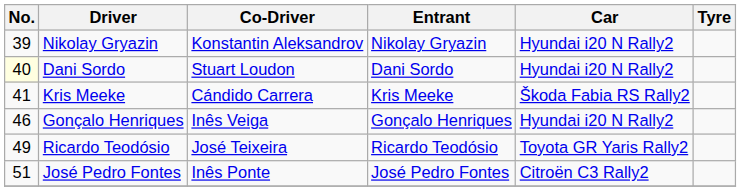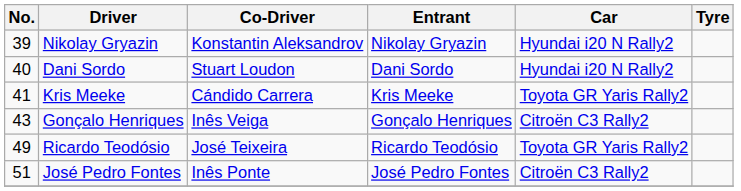(22, 69) lightyellow background -> (22, 69) no background
(605, 95) Škoda Fabia RS Rally2 -> (604, 95) Toyota GR Yaris Rally2
(22, 121) 46 -> (22, 121) 43
(597, 121) Hyundai i20 N Rally2 -> (584, 121) Citroën C3 Rally2
